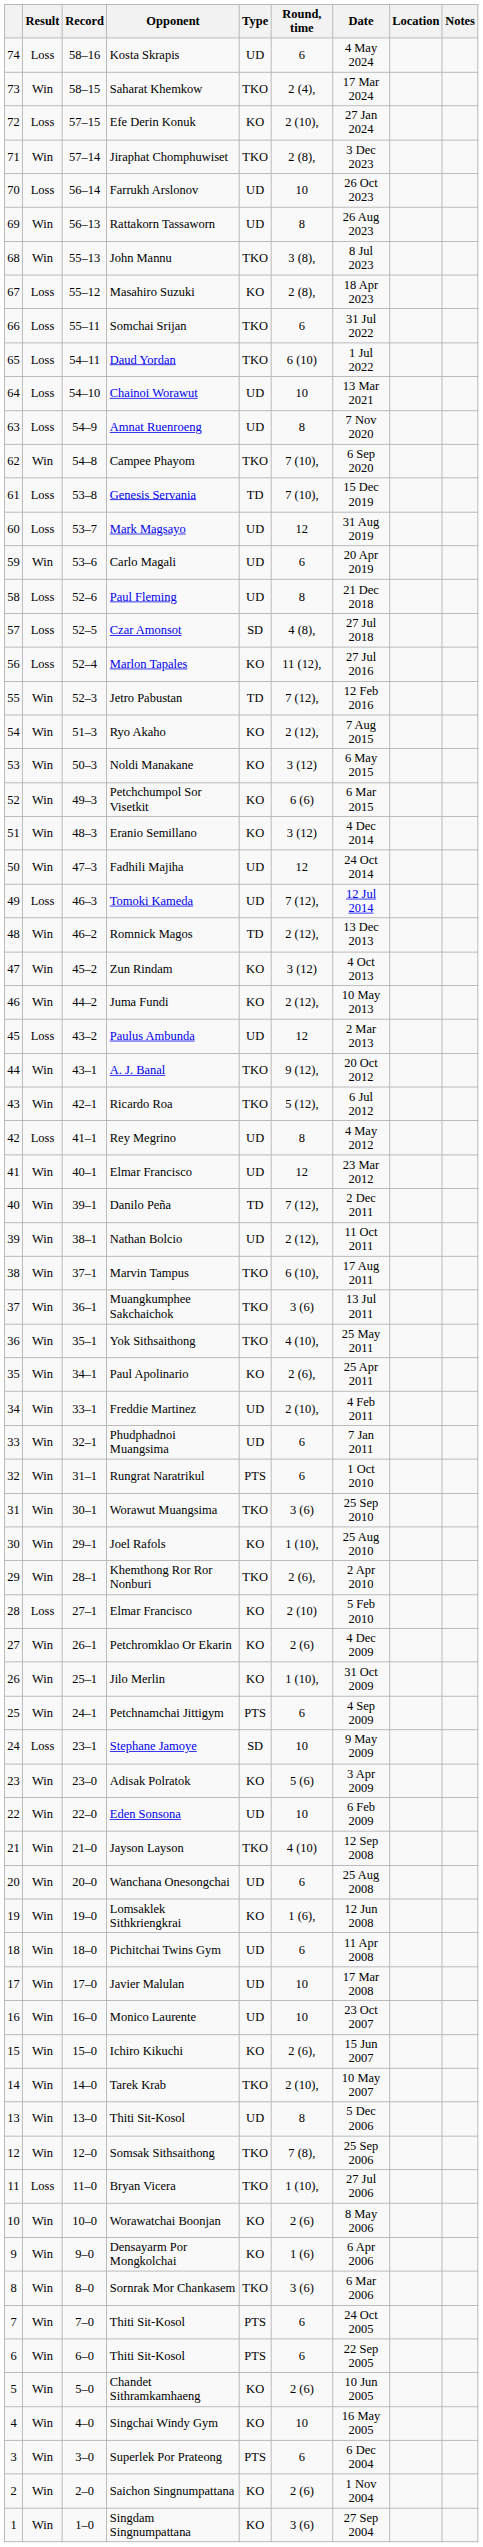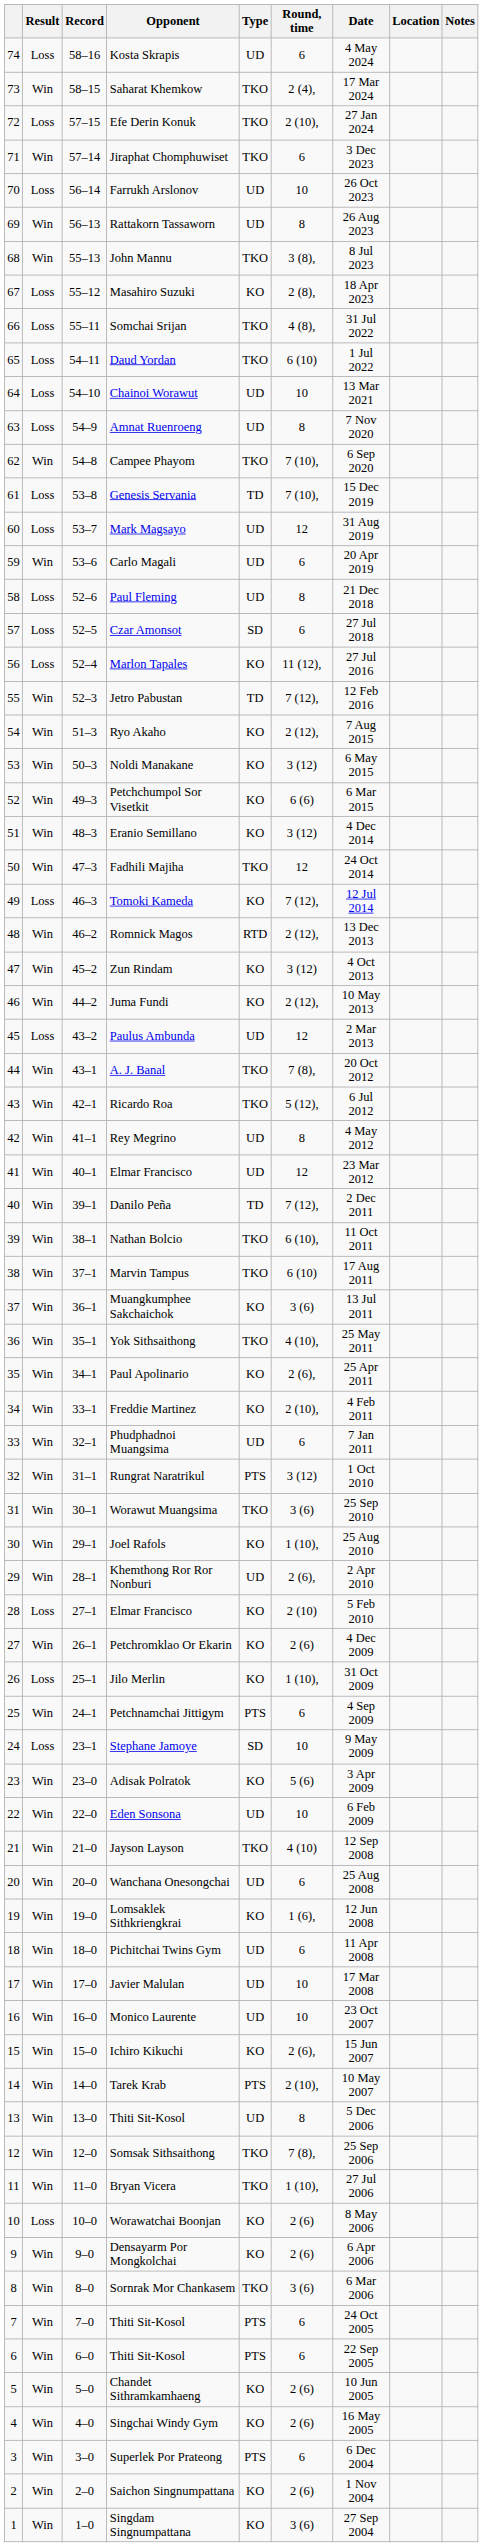(255, 122) KO -> (255, 122) TKO
(302, 156) 2 (8), -> (302, 156) 6
(302, 325) 6 -> (302, 325) 4 (8),
(302, 630) 4 (8), -> (302, 630) 6
(255, 867) UD -> (255, 867) TKO
(255, 901) UD -> (255, 901) KO
(255, 934) TD -> (255, 934) RTD
(302, 1070) 9 (12), -> (302, 1070) 7 (8),
(42, 1137) Loss -> (42, 1137) Win
(255, 1239) UD -> (255, 1239) TKO
(302, 1239) 2 (12), -> (302, 1239) 6 (10),
(302, 1273) 6 (10), -> (302, 1273) 6 (10)
(255, 1307) TKO -> (255, 1307) KO
(255, 1408) UD -> (255, 1408) KO
(302, 1476) 6 -> (302, 1476) 3 (12)
(255, 1577) TKO -> (255, 1577) UD
(42, 1679) Win -> (42, 1679) Loss
(255, 2085) TKO -> (255, 2085) PTS
(42, 2186) Loss -> (42, 2186) Win
(42, 2220) Win -> (42, 2220) Loss
(302, 2254) 1 (6) -> (302, 2254) 2 (6)
(302, 2423) 10 -> (302, 2423) 2 (6)
